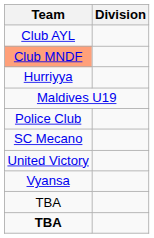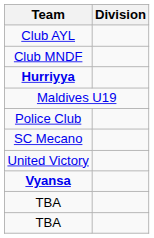(48, 56) lightsalmon background -> (48, 56) no background
(48, 77) normal -> (48, 77) bold
(48, 181) normal -> (48, 181) bold
(48, 222) bold -> (48, 222) normal
